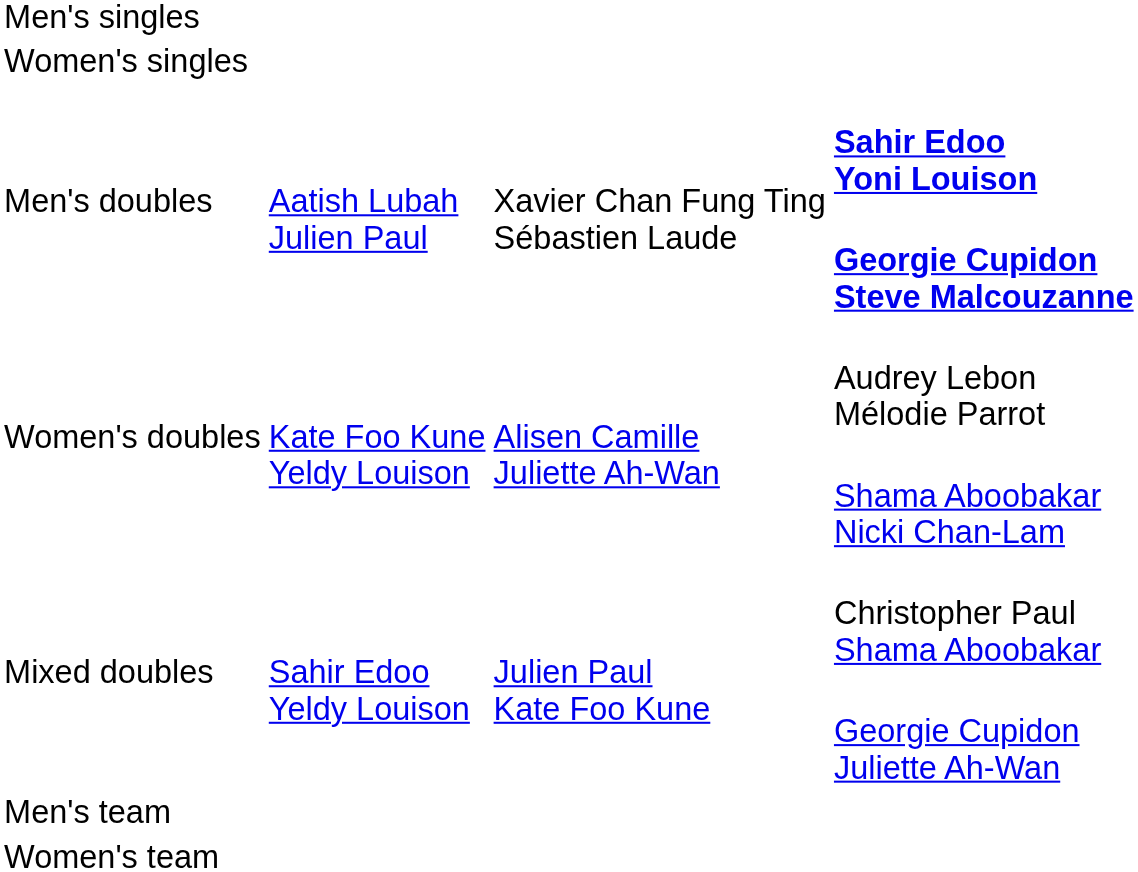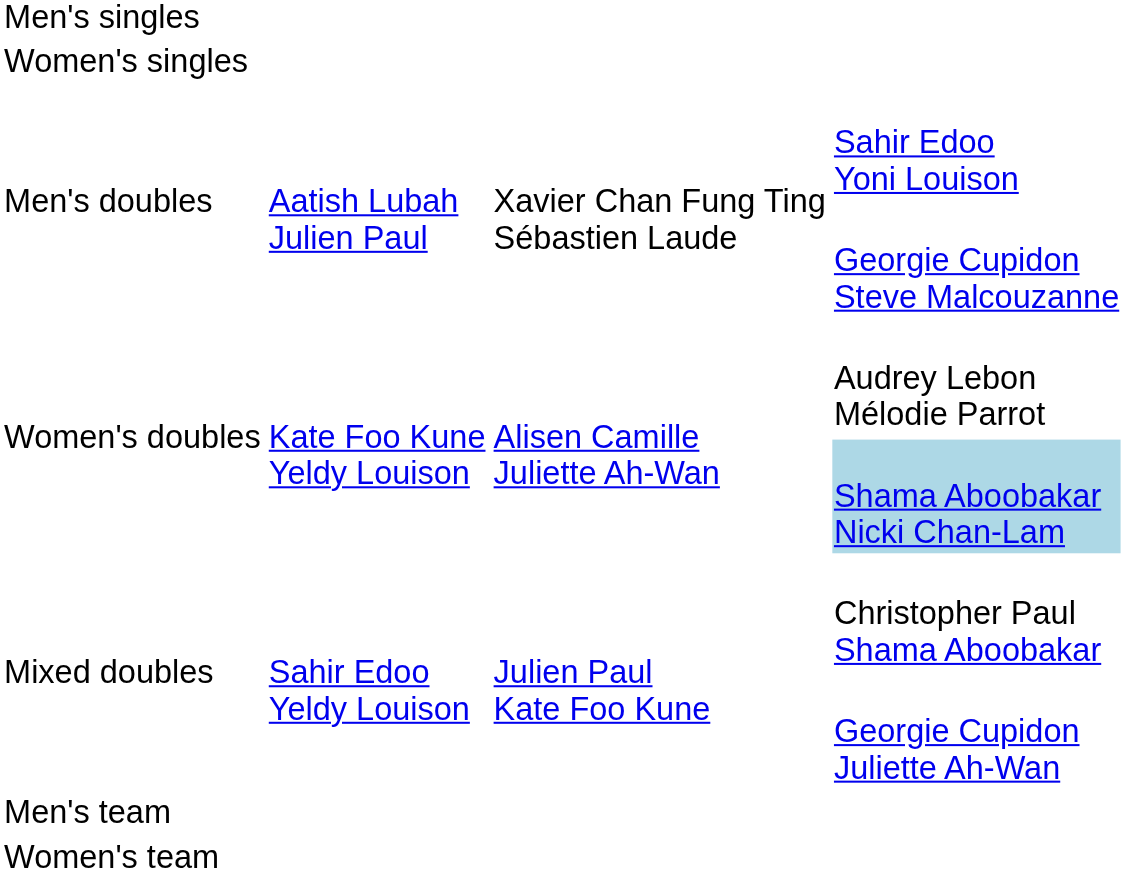(936, 160) bold -> (926, 160) normal
(984, 278) bold -> (977, 278) normal
(968, 514) no background -> (968, 514) lightblue background
